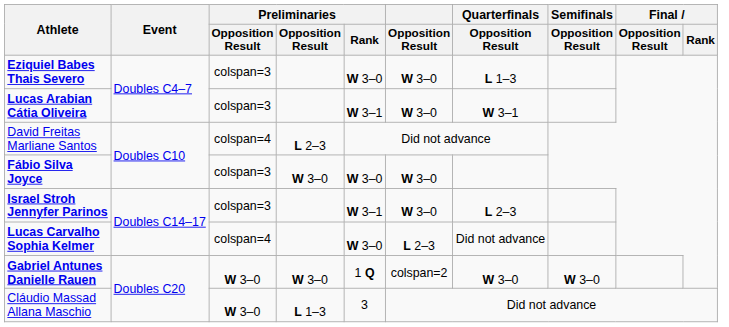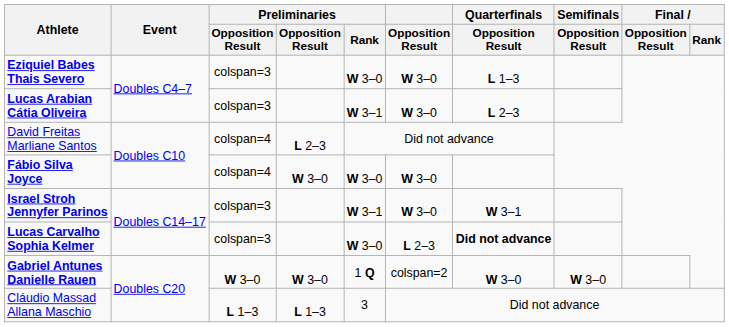(501, 113) W 3–1 -> (504, 113) L 2–3
(242, 172) colspan=3 -> (242, 172) colspan=4
(501, 213) L 2–3 -> (504, 213) W 3–1
(242, 239) colspan=4 -> (242, 239) colspan=3
(501, 239) normal -> (504, 239) bold
(242, 313) W 3–0 -> (242, 313) L 1–3
